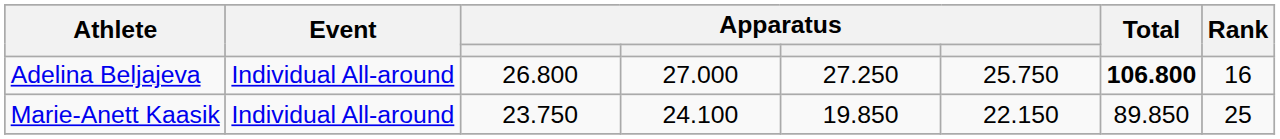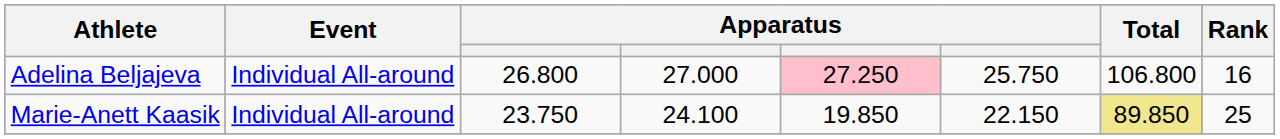(861, 76) no background -> (861, 76) pink background
(1151, 76) bold -> (1151, 76) normal
(1151, 115) no background -> (1151, 115) khaki background
